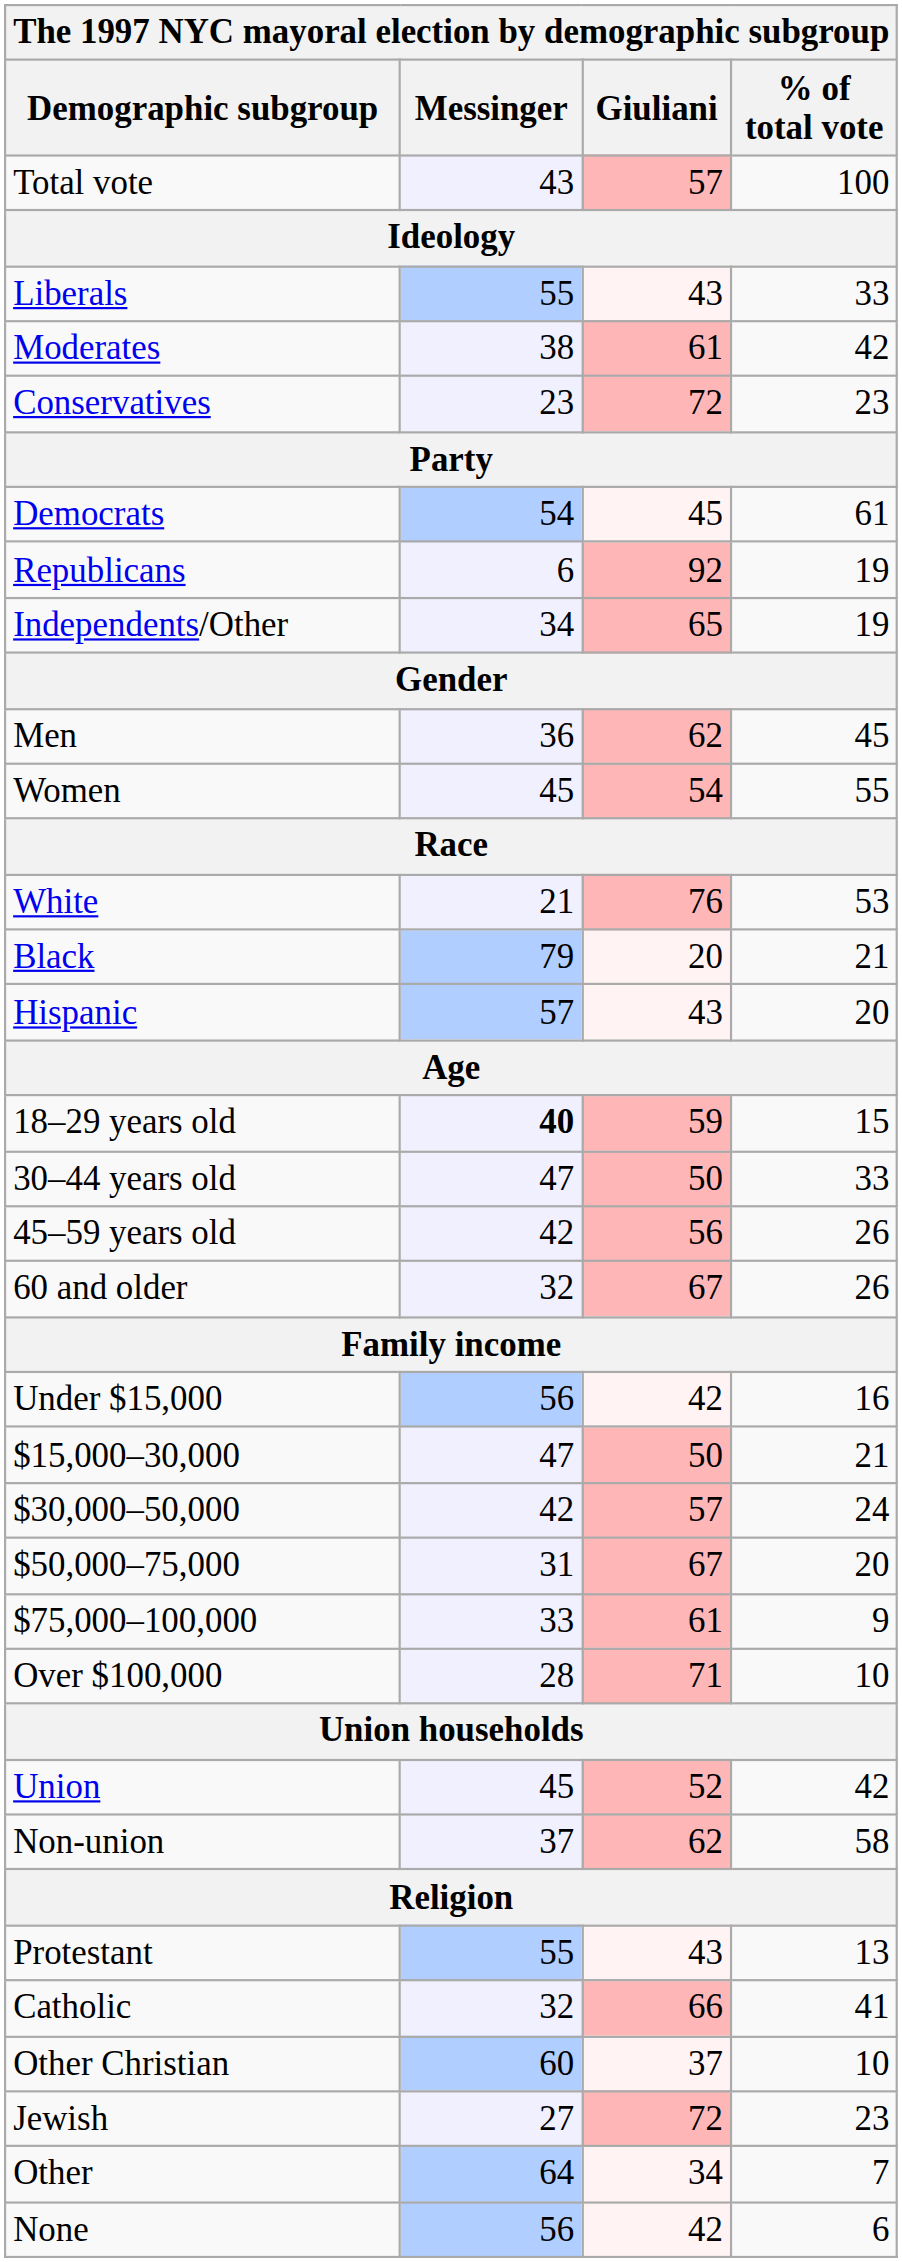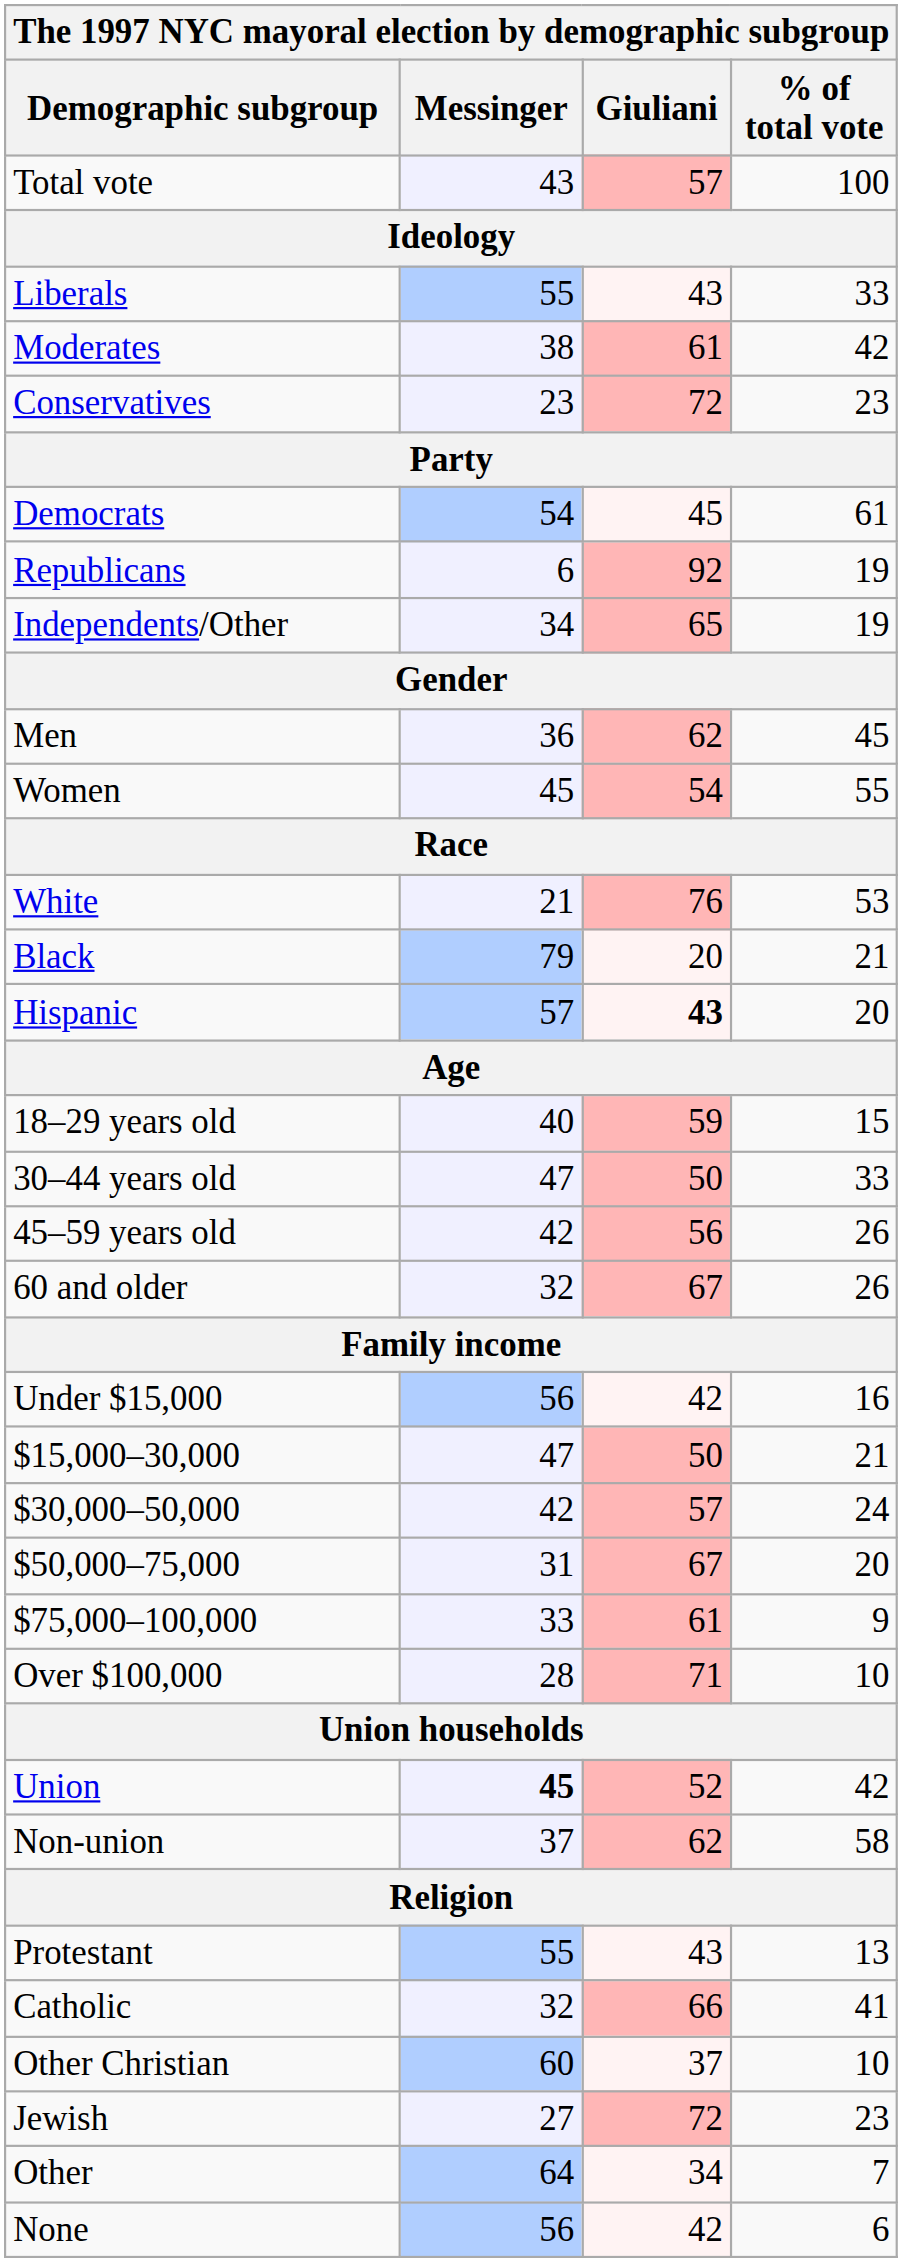(706, 1011) normal -> (706, 1011) bold
(557, 1122) bold -> (557, 1122) normal
(557, 1786) normal -> (557, 1786) bold
